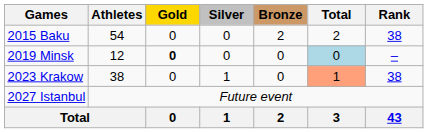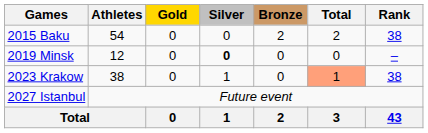(172, 56) bold -> (172, 56) normal
(227, 56) normal -> (227, 56) bold
(336, 56) lightblue background -> (336, 56) no background
